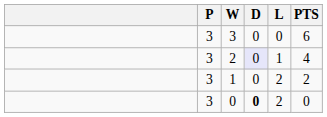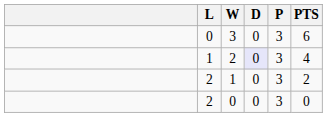columns swapped: (209, 15) <-> (279, 15)
(256, 101) bold -> (256, 101) normal
